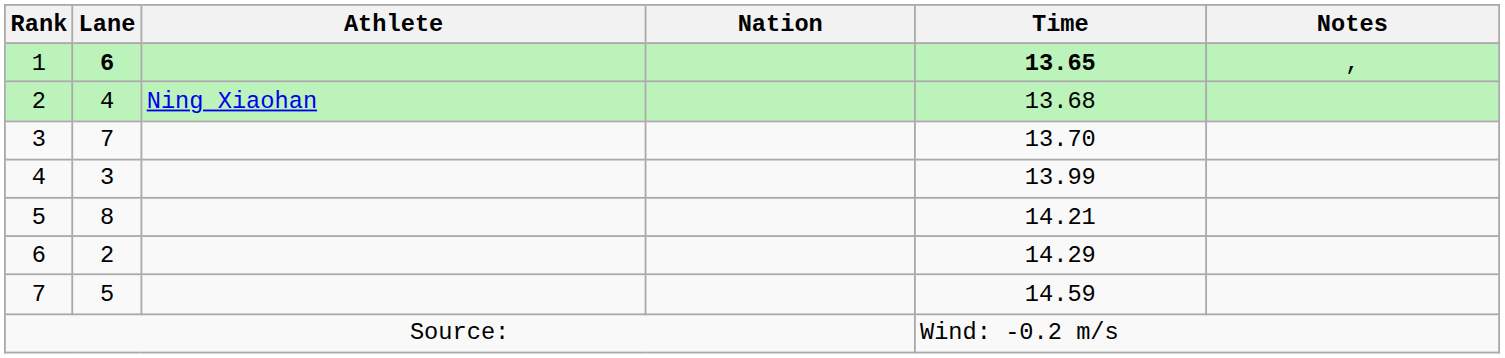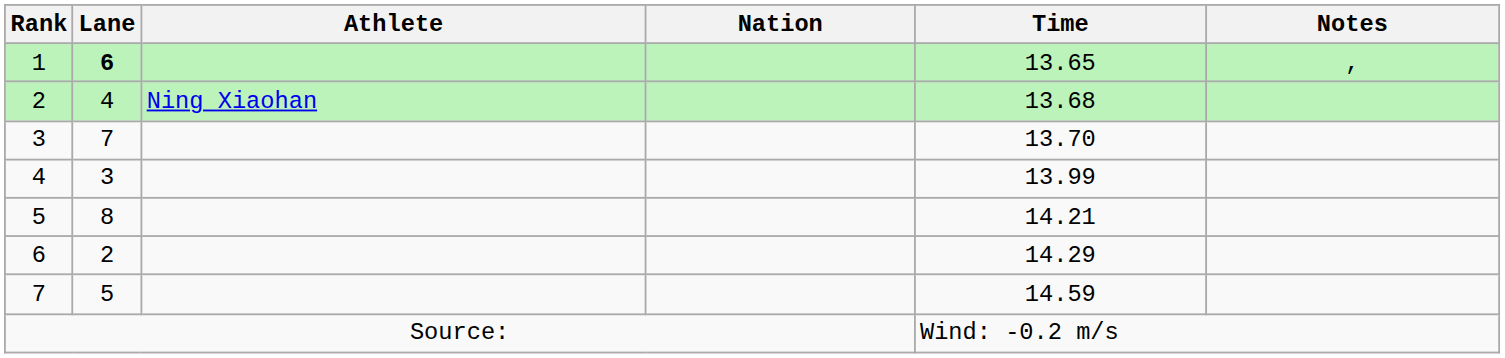(1060, 63) bold -> (1060, 63) normal
